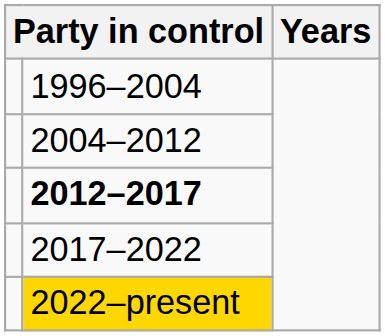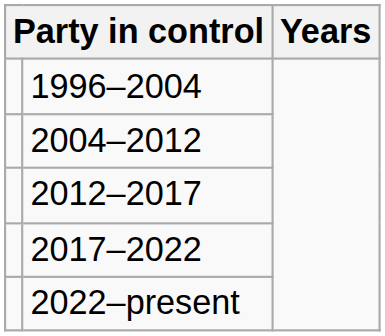(116, 194) bold -> (116, 194) normal
(135, 303) gold background -> (135, 303) no background
